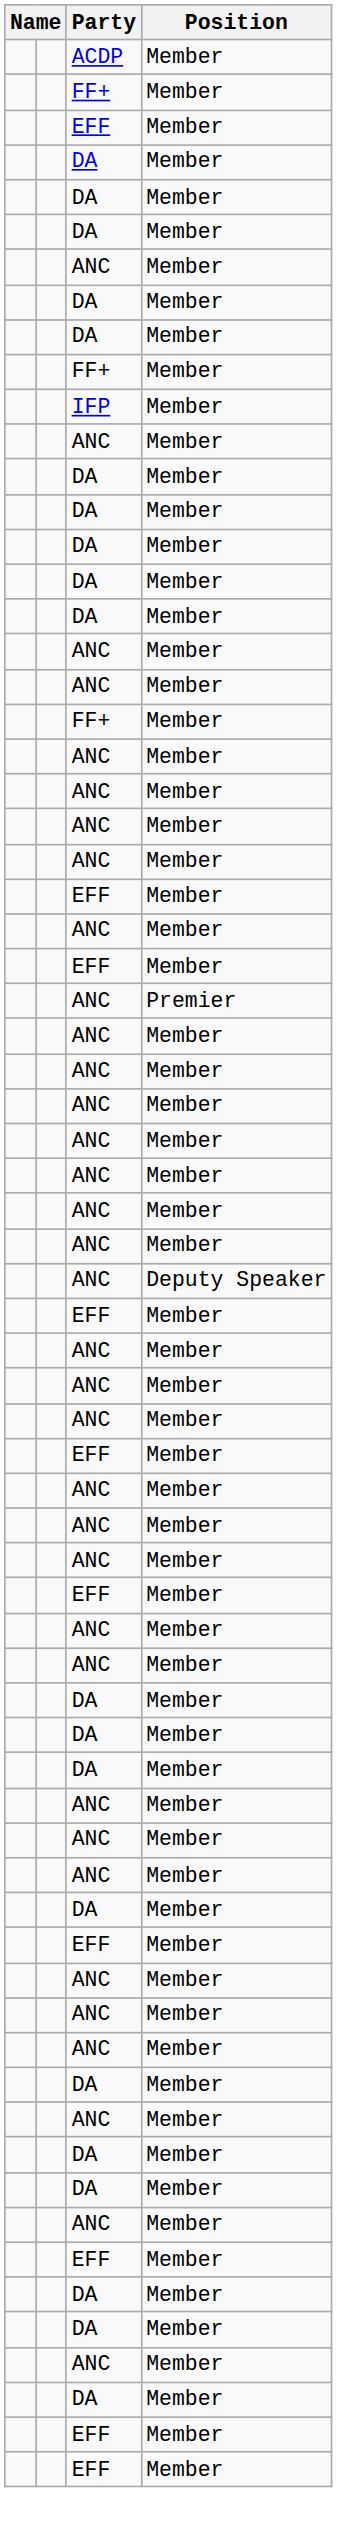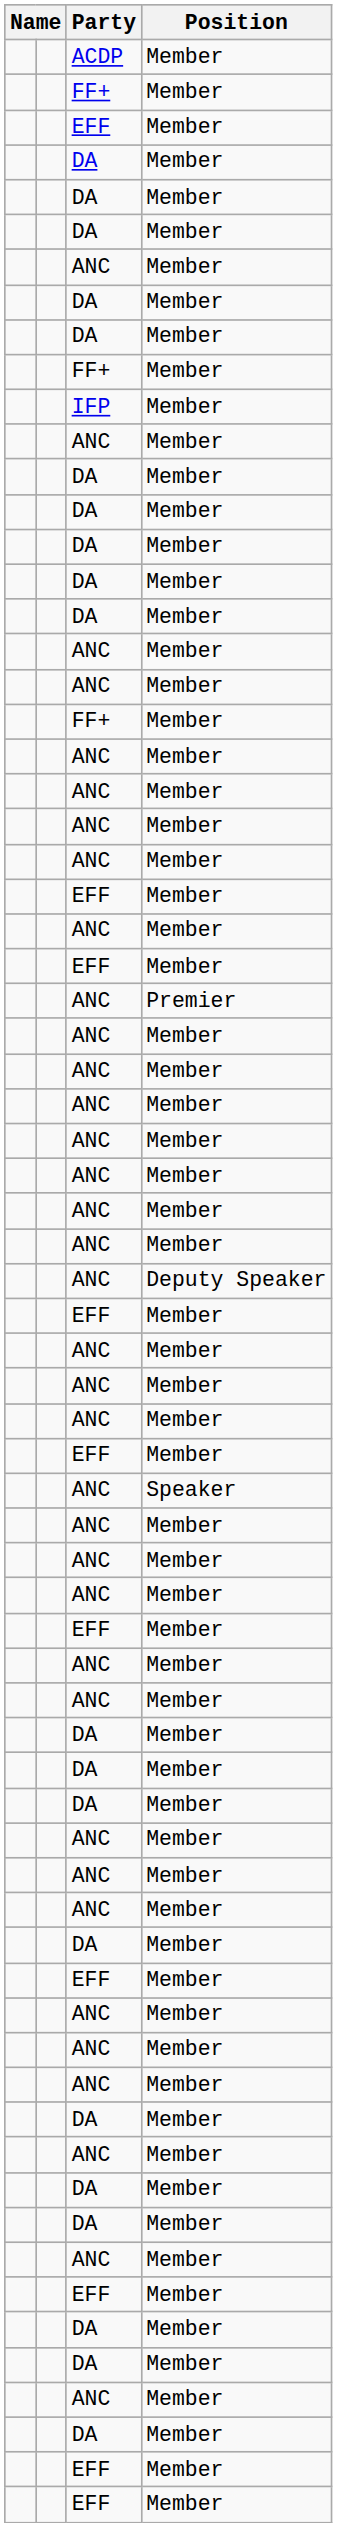+ row: (91, 1491)
